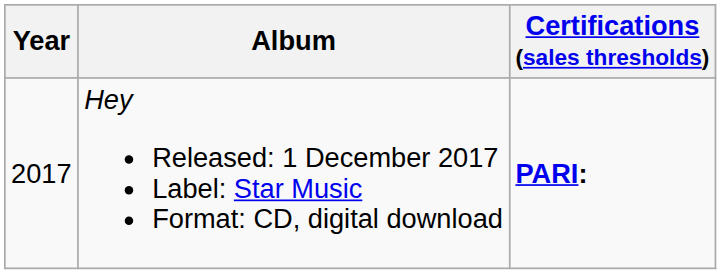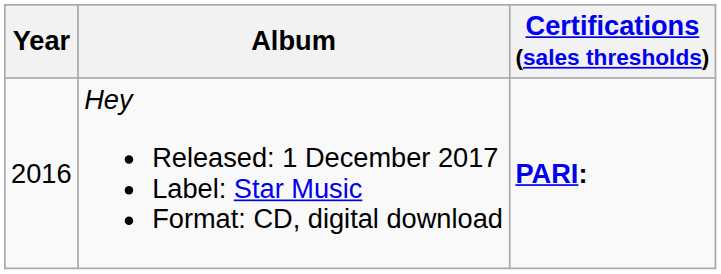(41, 172) 2017 -> (41, 172) 2016
